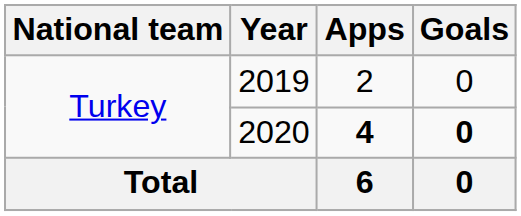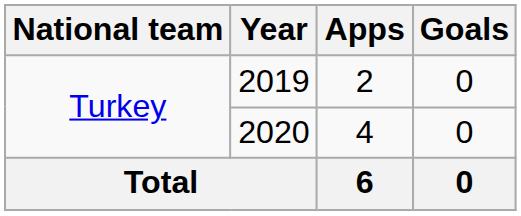(365, 132) bold -> (365, 132) normal
(464, 132) bold -> (464, 132) normal
